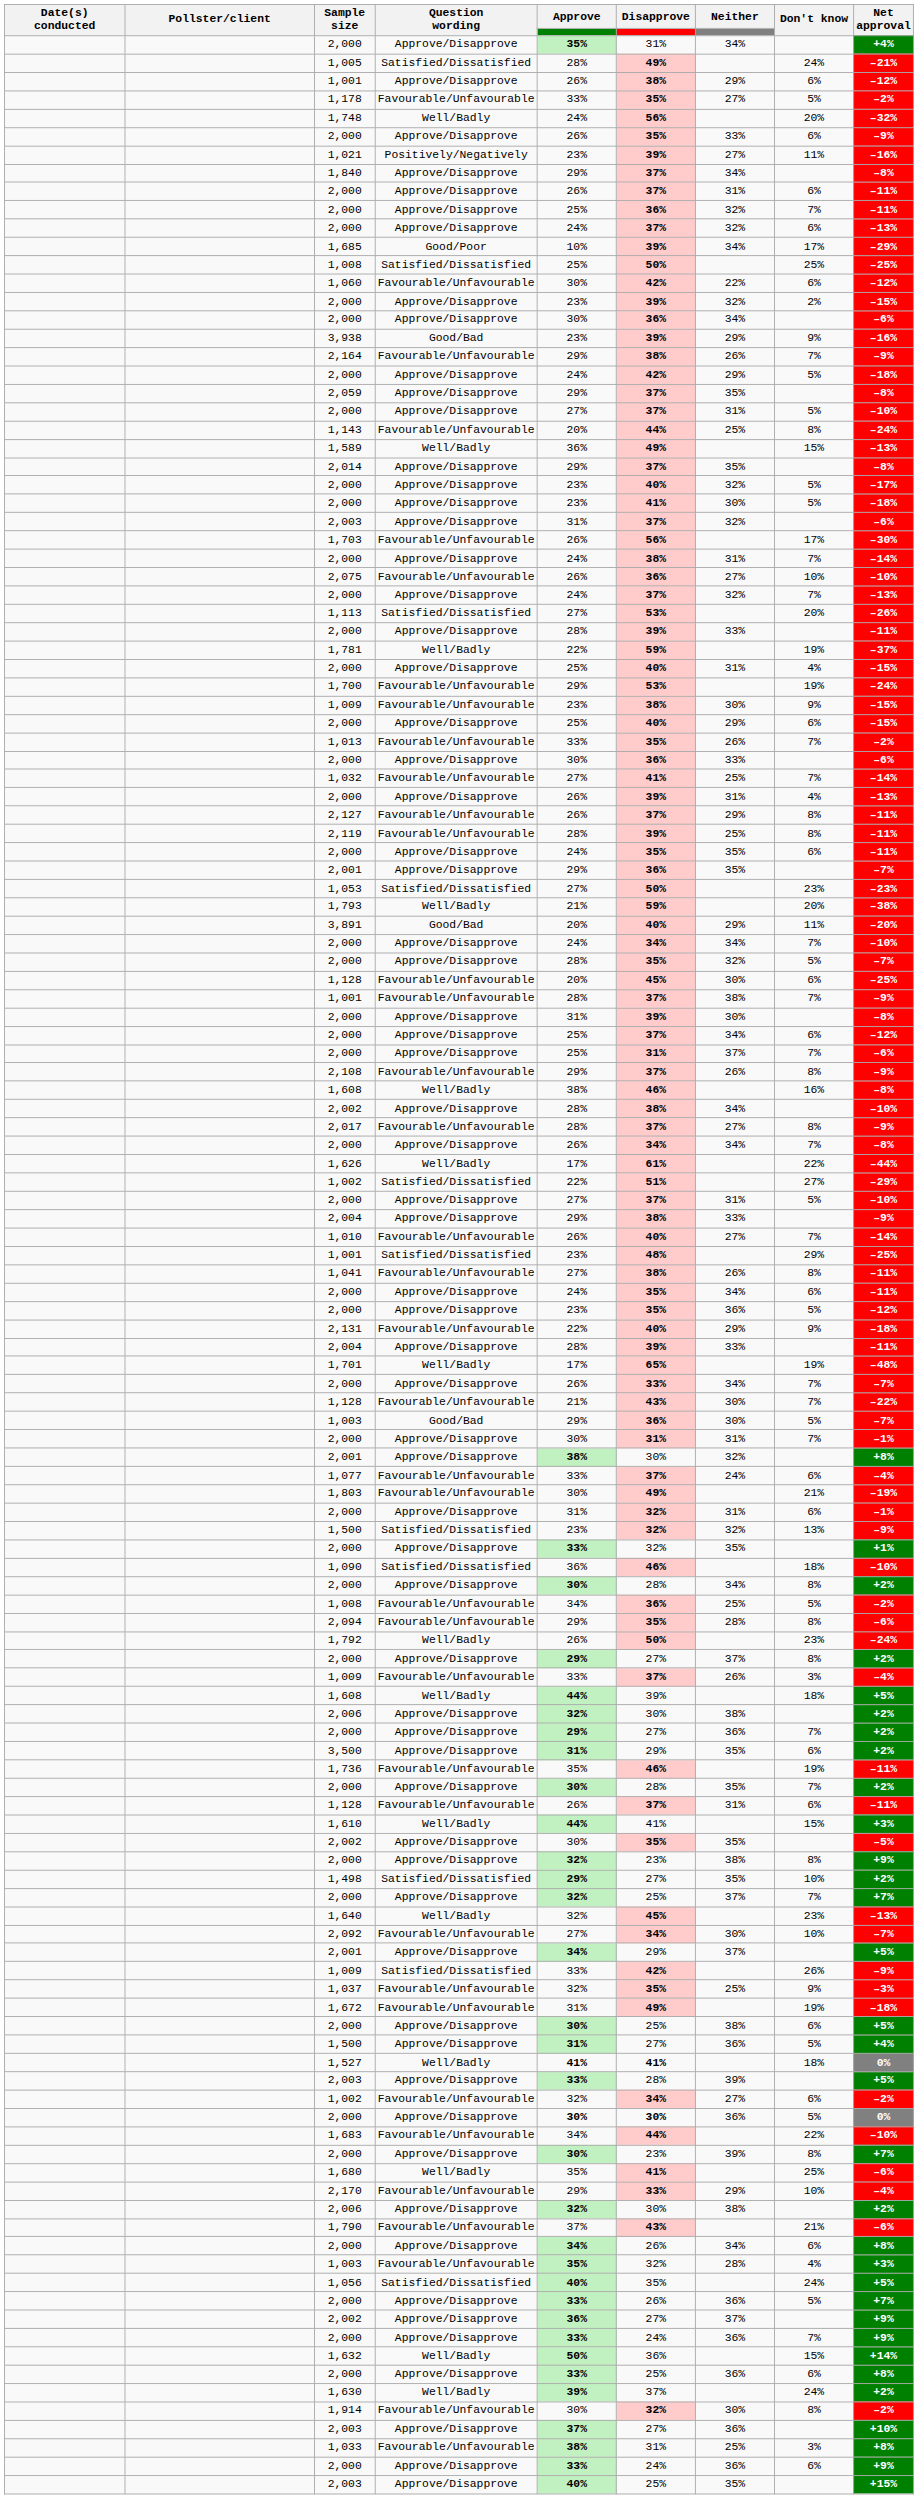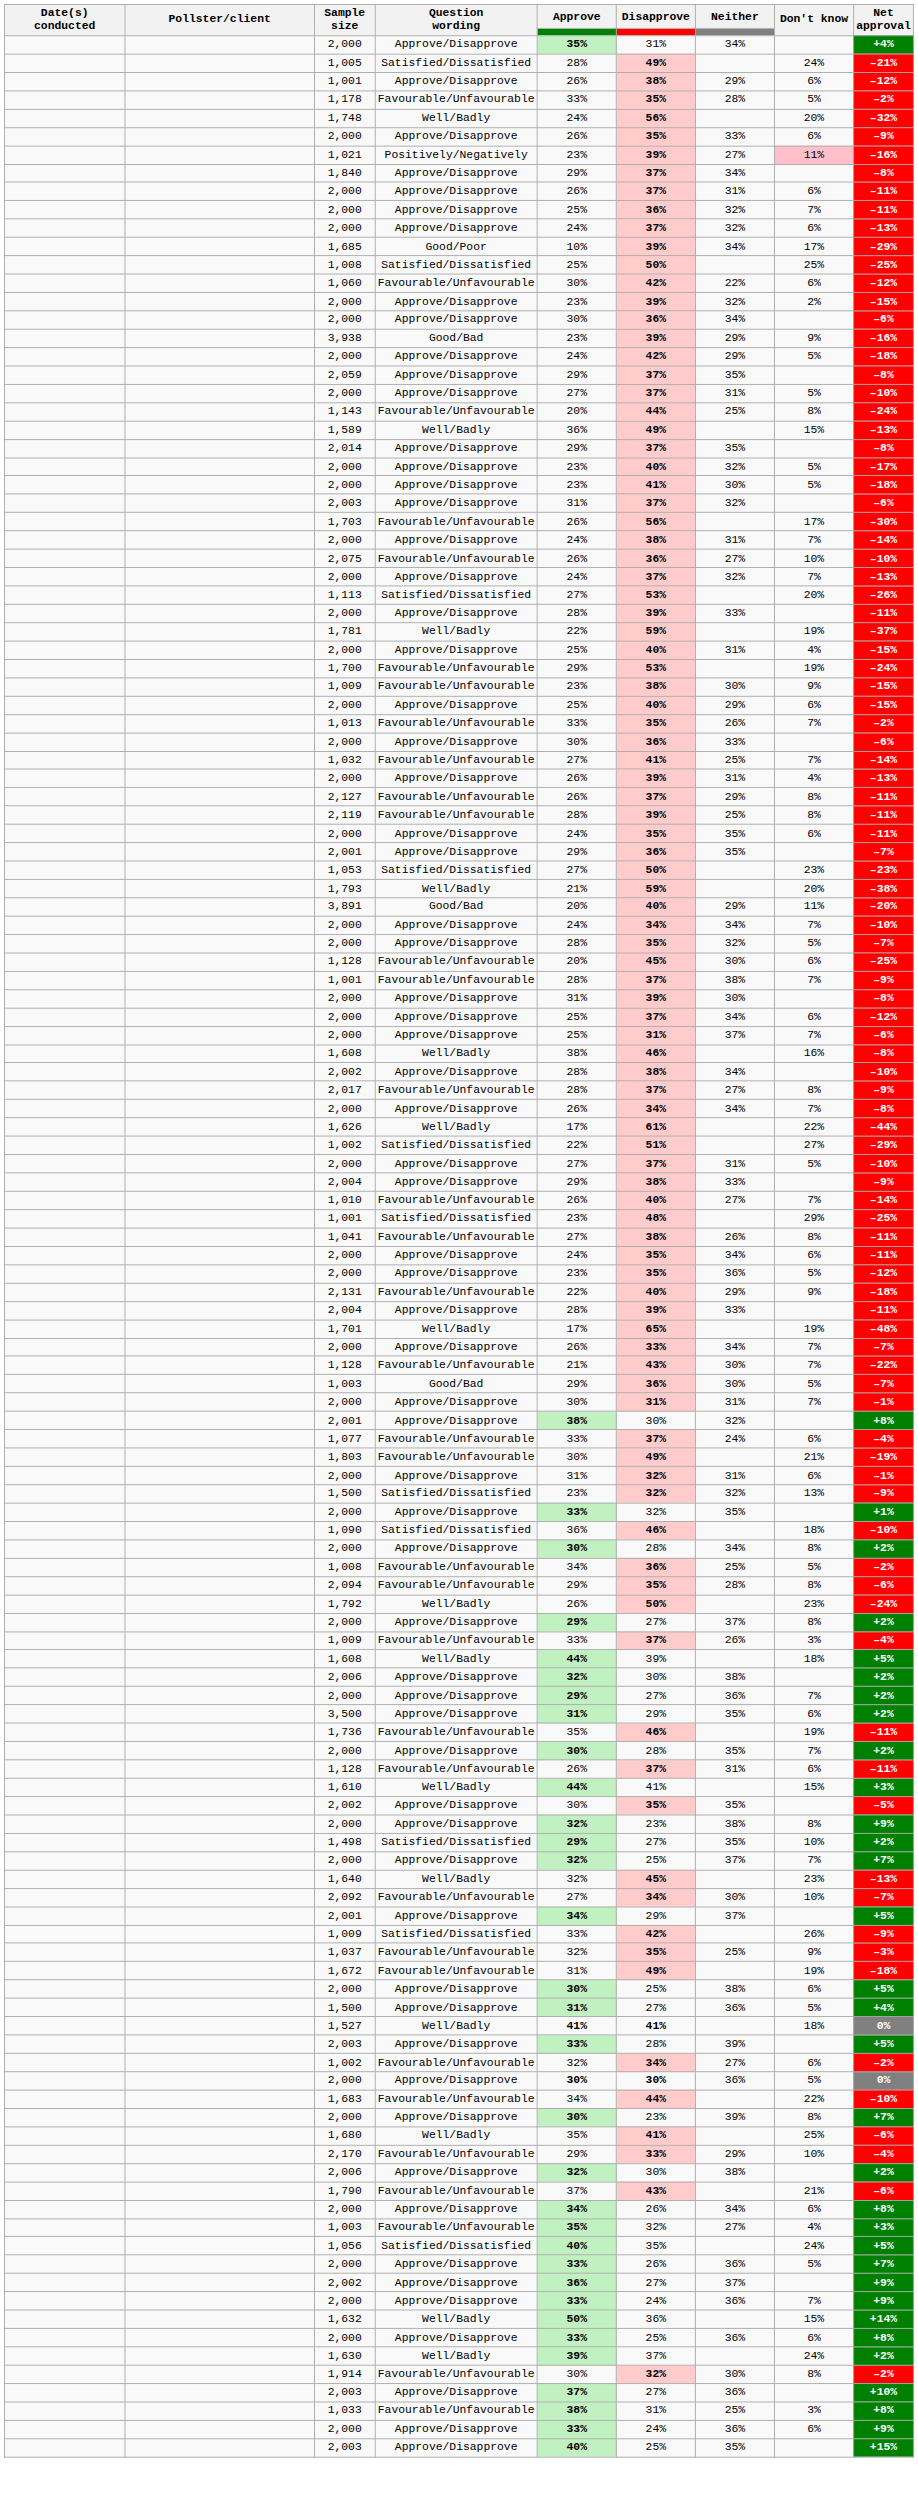(735, 100) 27% -> (735, 100) 28%
(814, 155) no background -> (814, 155) pink background
- row: (345, 357)
- row: (345, 1072)
(735, 2265) 28% -> (735, 2228) 27%
